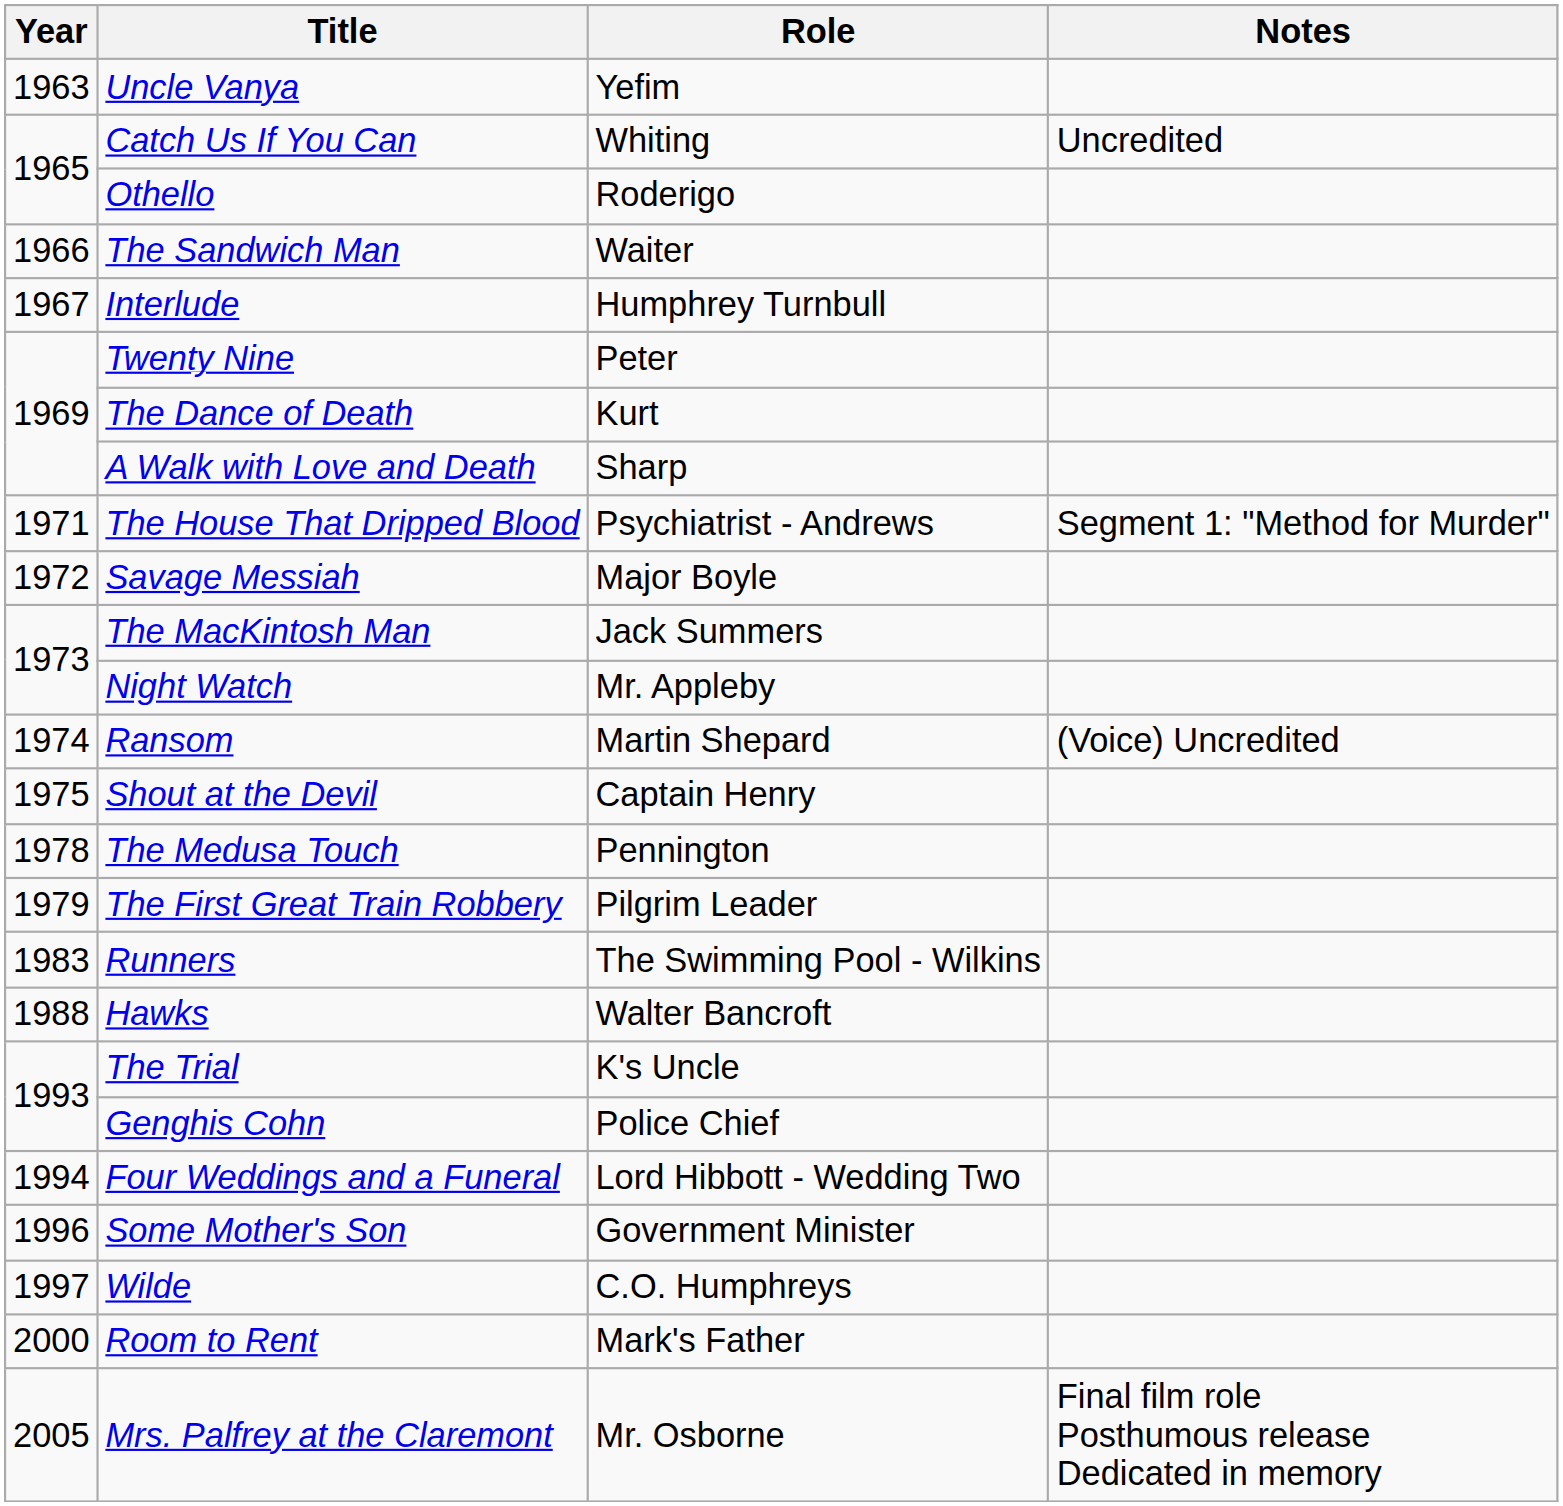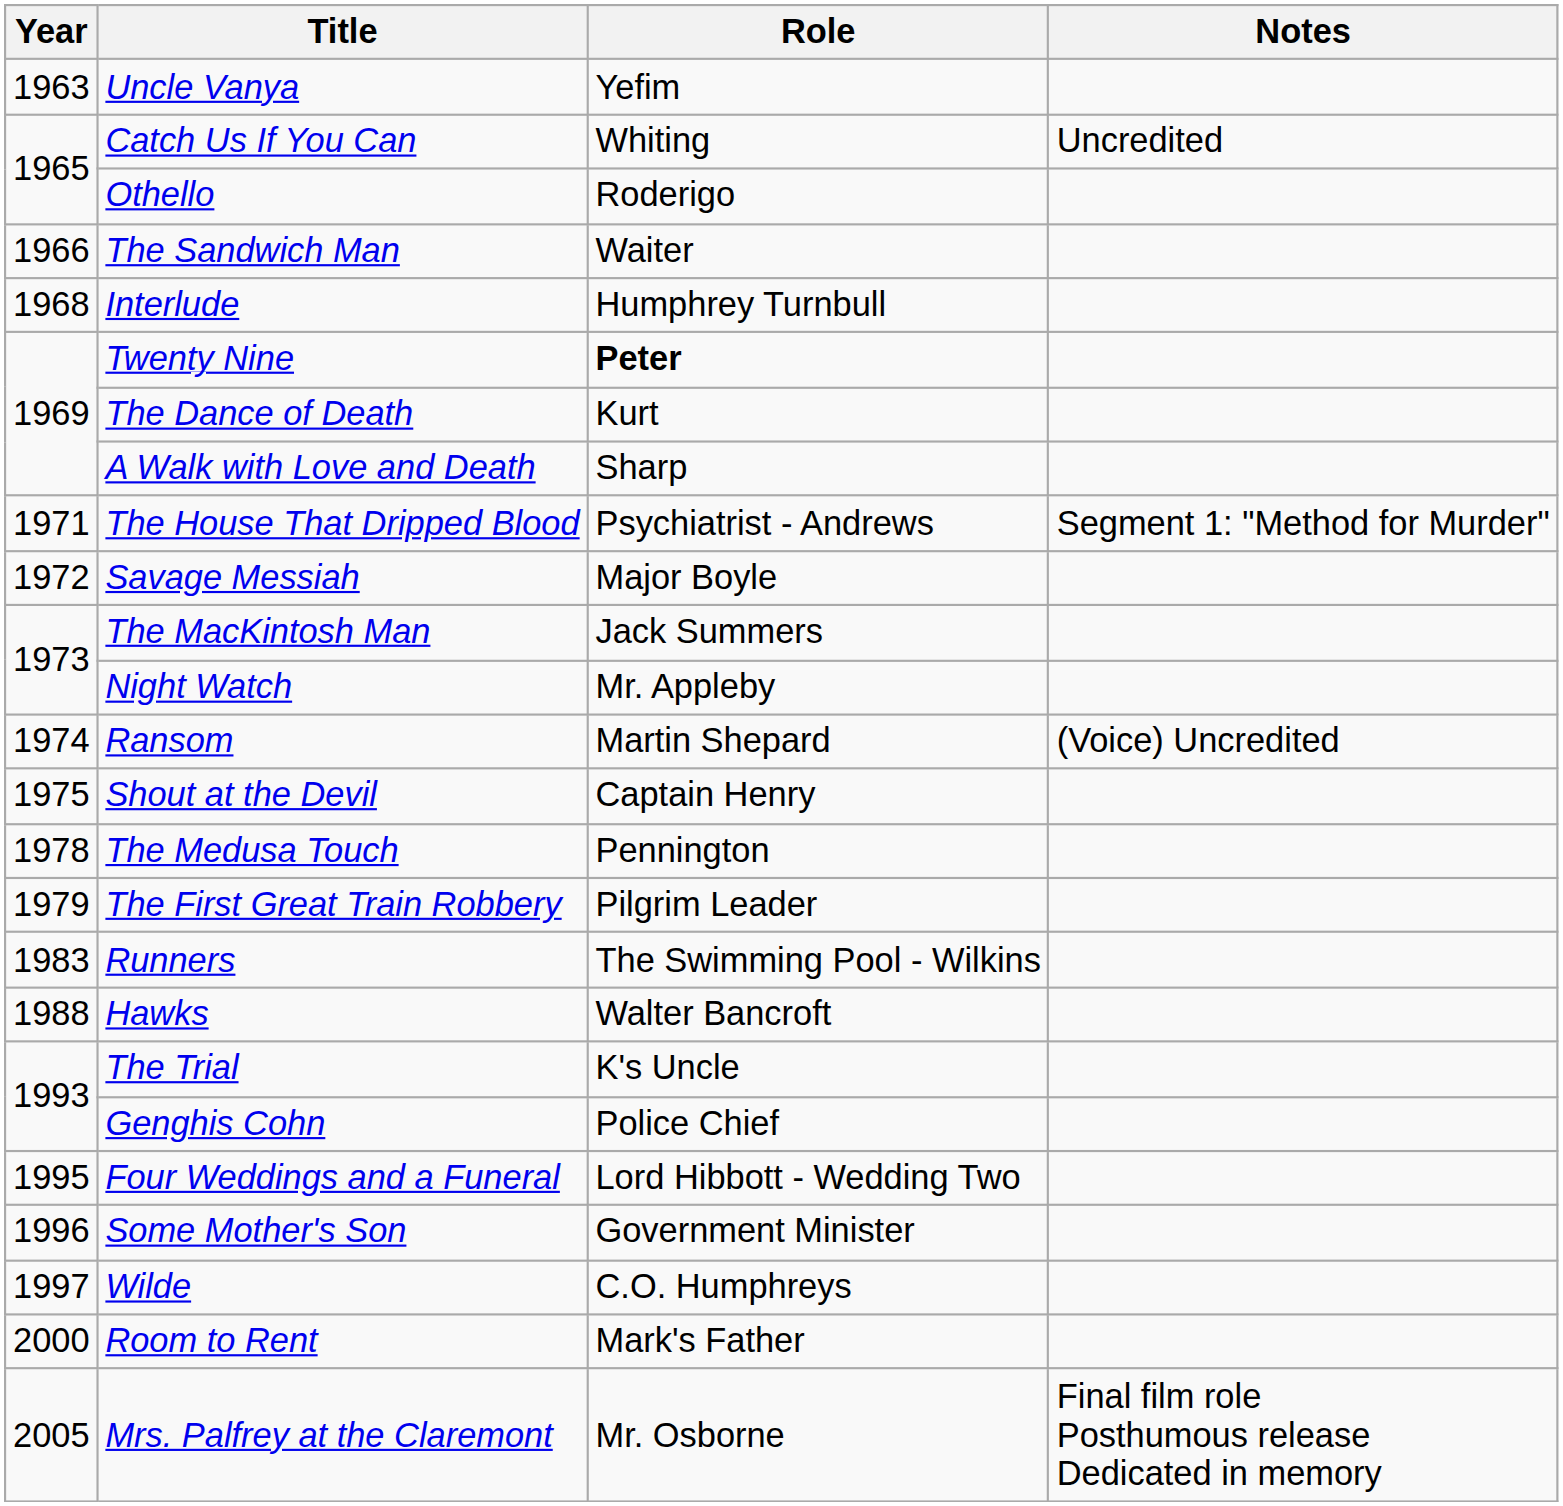(51, 304) 1967 -> (51, 304) 1968
(637, 359) normal -> (639, 359) bold
(51, 1177) 1994 -> (51, 1177) 1995
